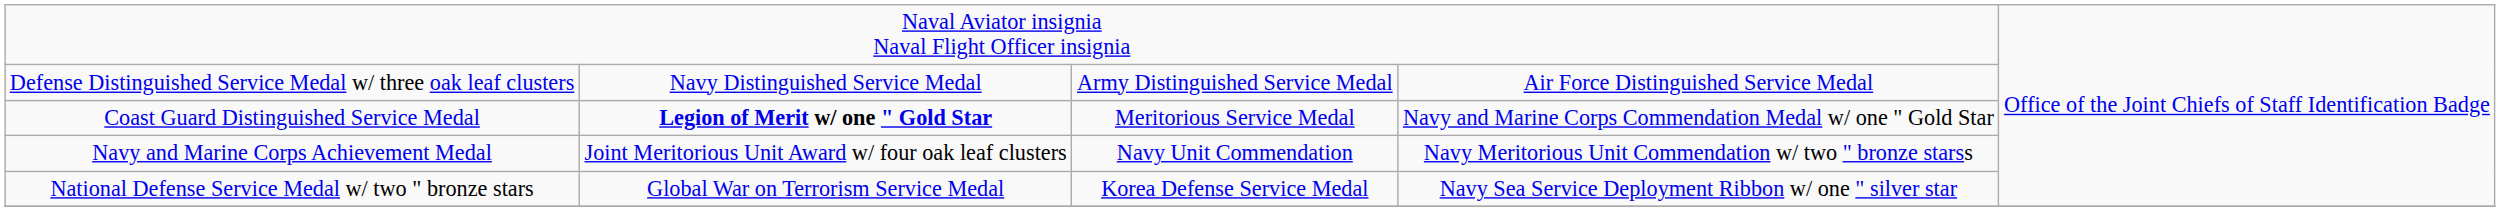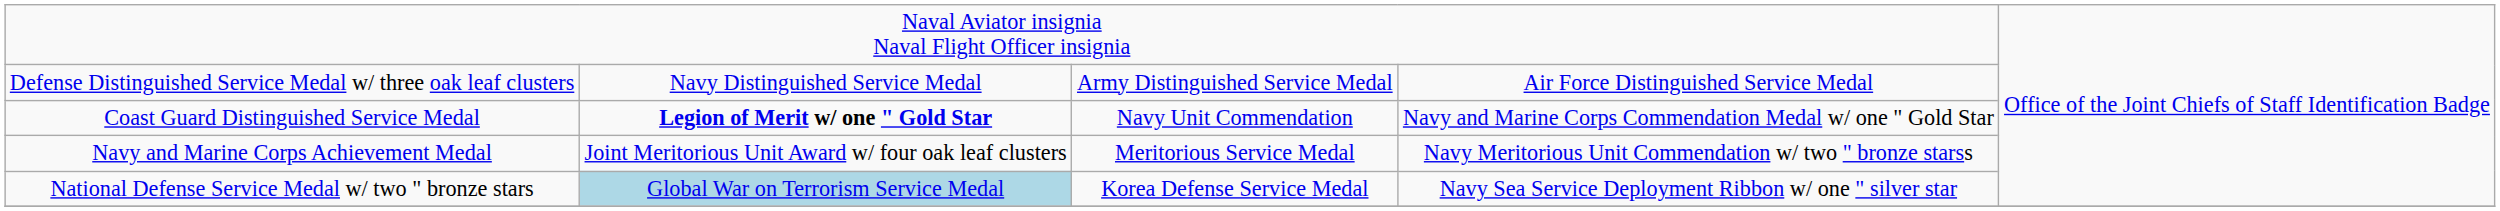(1235, 117) Meritorious Service Medal -> (1235, 117) Navy Unit Commendation
(1235, 152) Navy Unit Commendation -> (1235, 152) Meritorious Service Medal
(826, 188) no background -> (826, 188) lightblue background
